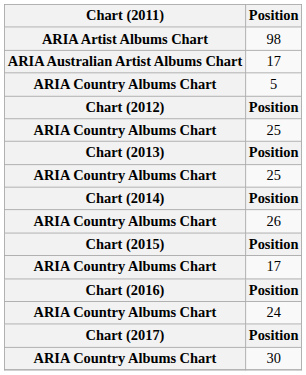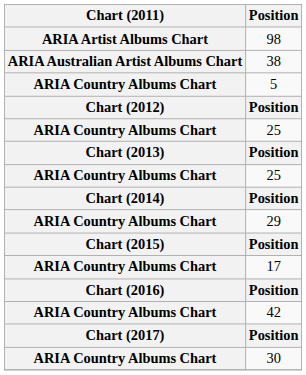(274, 61) 17 -> (274, 61) 38
(274, 221) 26 -> (274, 221) 29
(274, 312) 24 -> (274, 312) 42
